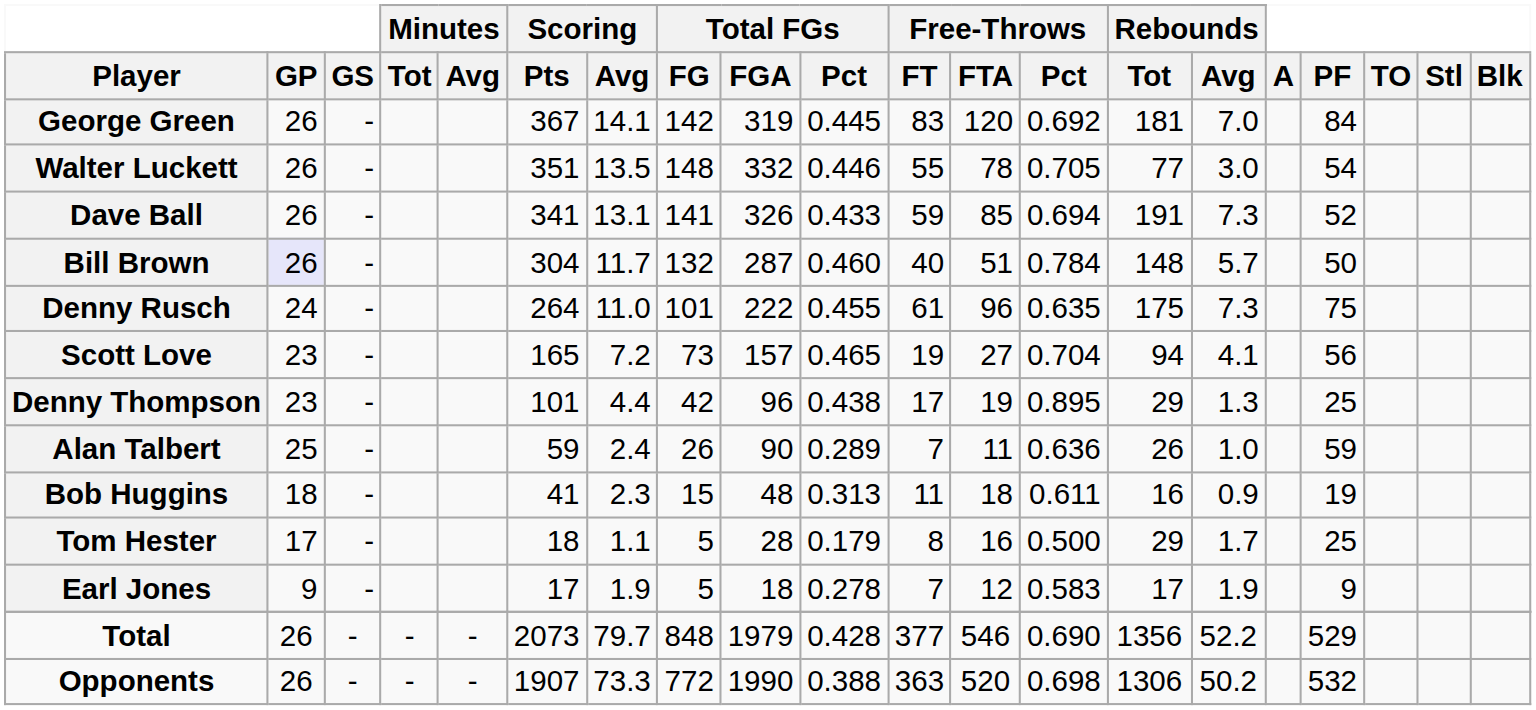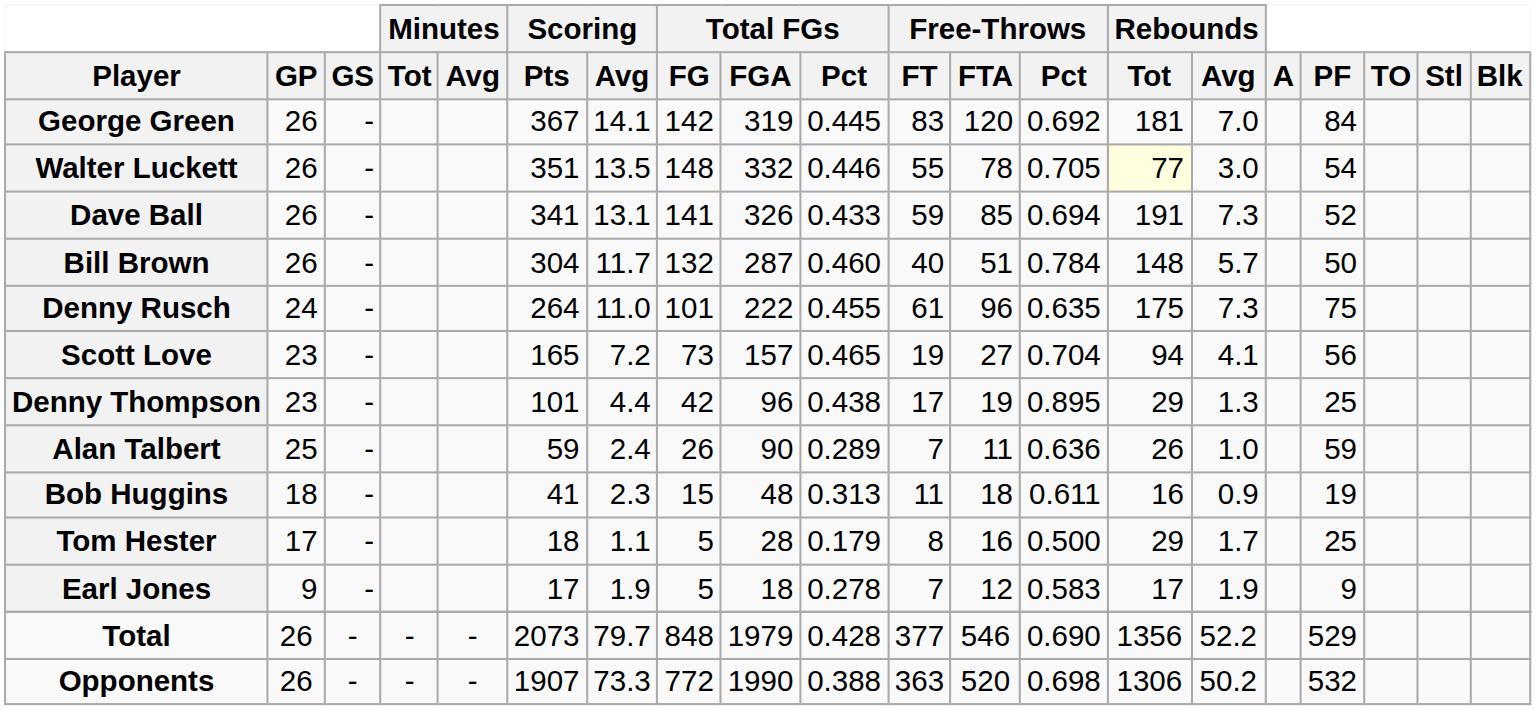(1168, 169) no background -> (1168, 169) lightyellow background
(301, 262) lavender background -> (301, 262) no background
